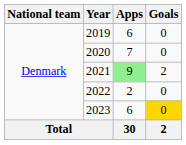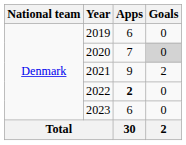(164, 52) no background -> (164, 52) lightgrey background
(130, 71) lightgreen background -> (130, 71) no background
(130, 91) normal -> (130, 91) bold
(164, 110) gold background -> (164, 110) no background
